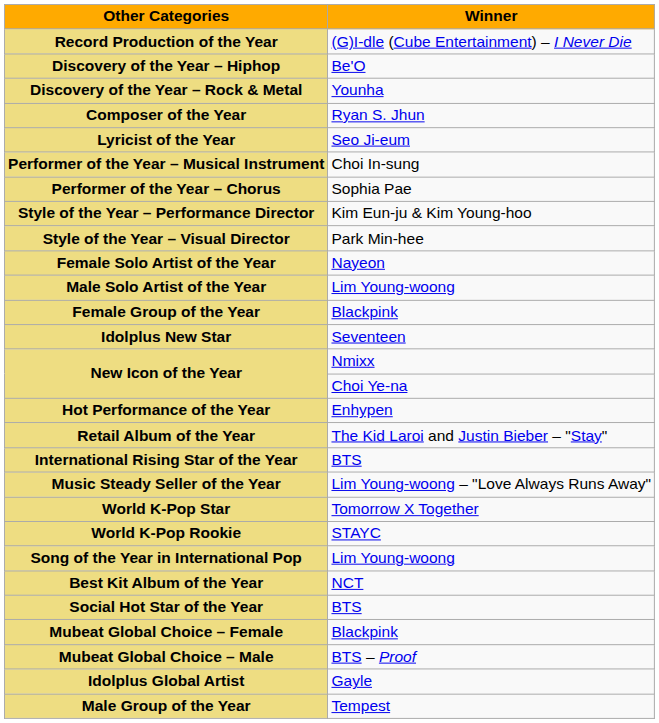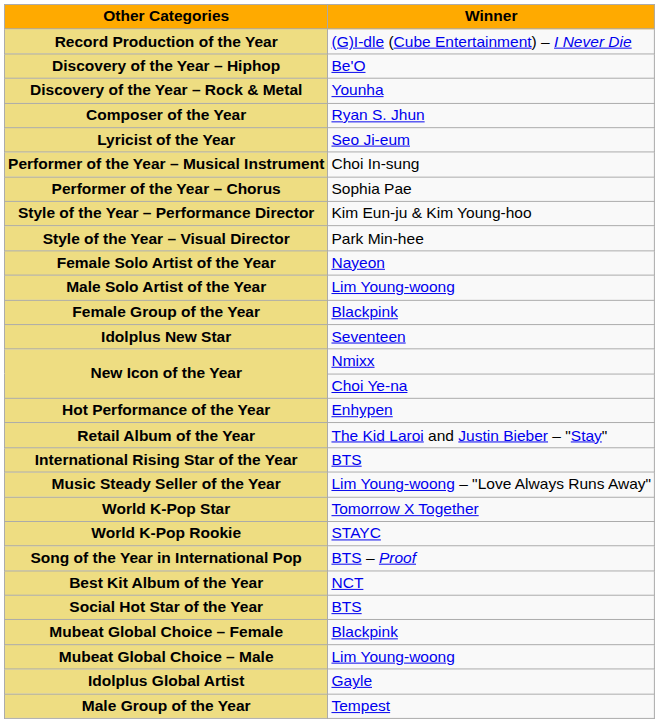(393, 558) Lim Young-woong -> (374, 558) BTS – Proof
(374, 656) BTS – Proof -> (393, 656) Lim Young-woong
